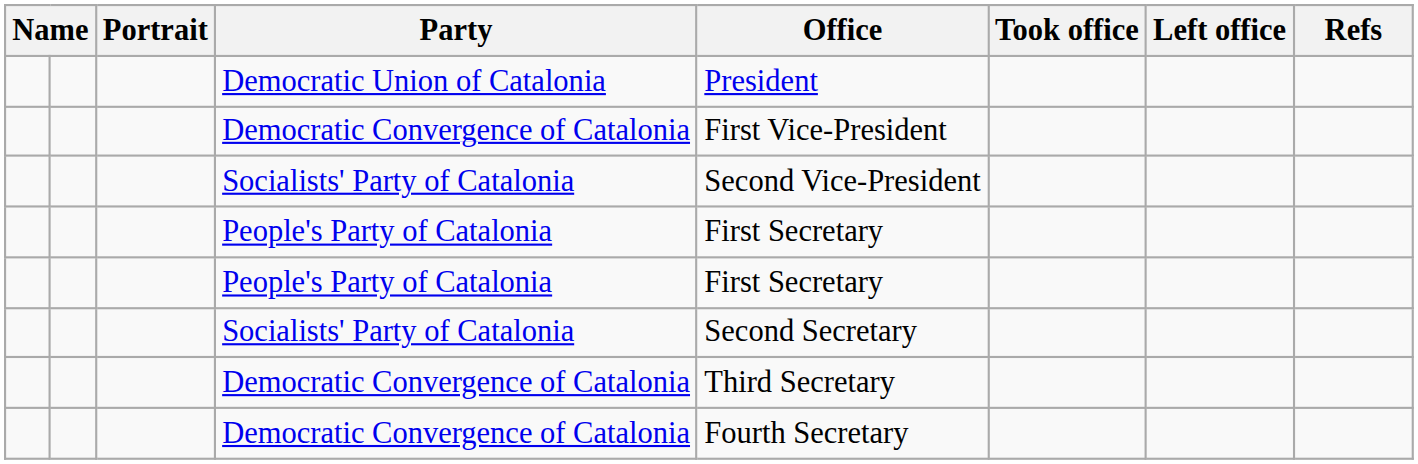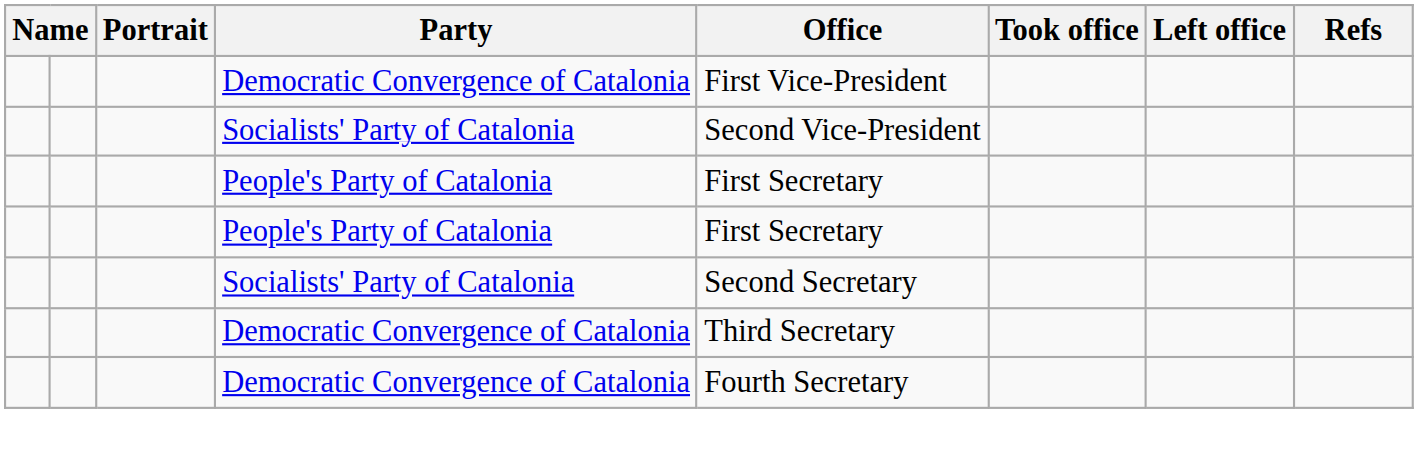- row: (28, 81)
